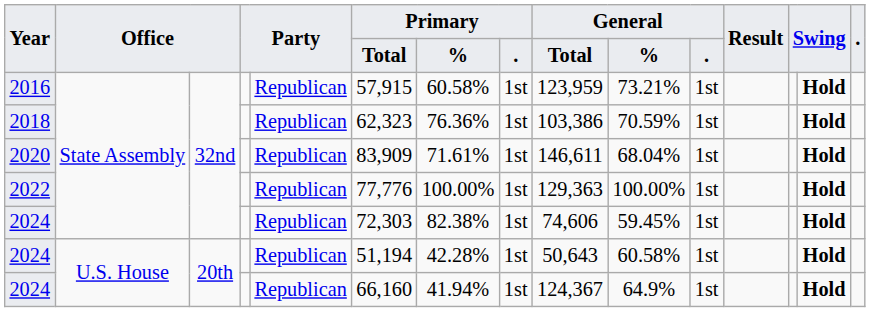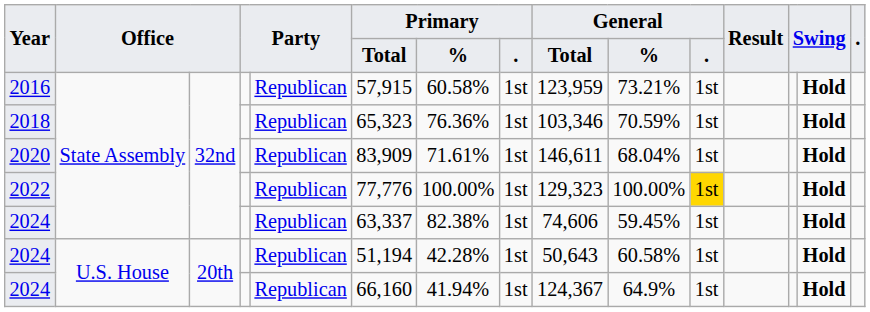(384, 122) 62,323 -> (384, 122) 65,323
(570, 122) 103,386 -> (570, 122) 103,346
(570, 189) 129,363 -> (570, 189) 129,323
(707, 189) no background -> (707, 189) gold background
(384, 222) 72,303 -> (384, 222) 63,337
